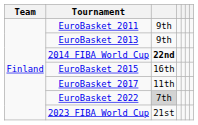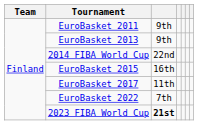(164, 55) bold -> (164, 55) normal
(164, 98) lightgrey background -> (164, 98) no background
(164, 112) normal -> (164, 112) bold
